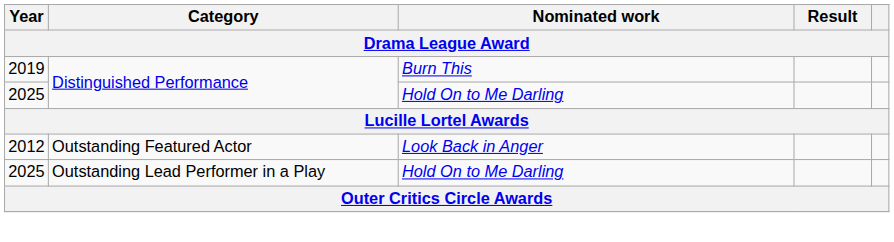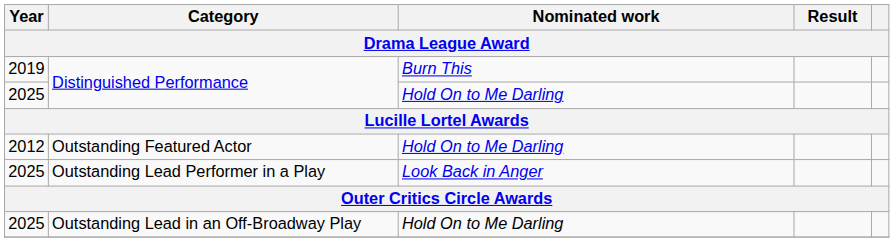(472, 146) Look Back in Anger -> (483, 146) Hold On to Me Darling
(483, 172) Hold On to Me Darling -> (472, 172) Look Back in Anger
+ row: (26, 224)
